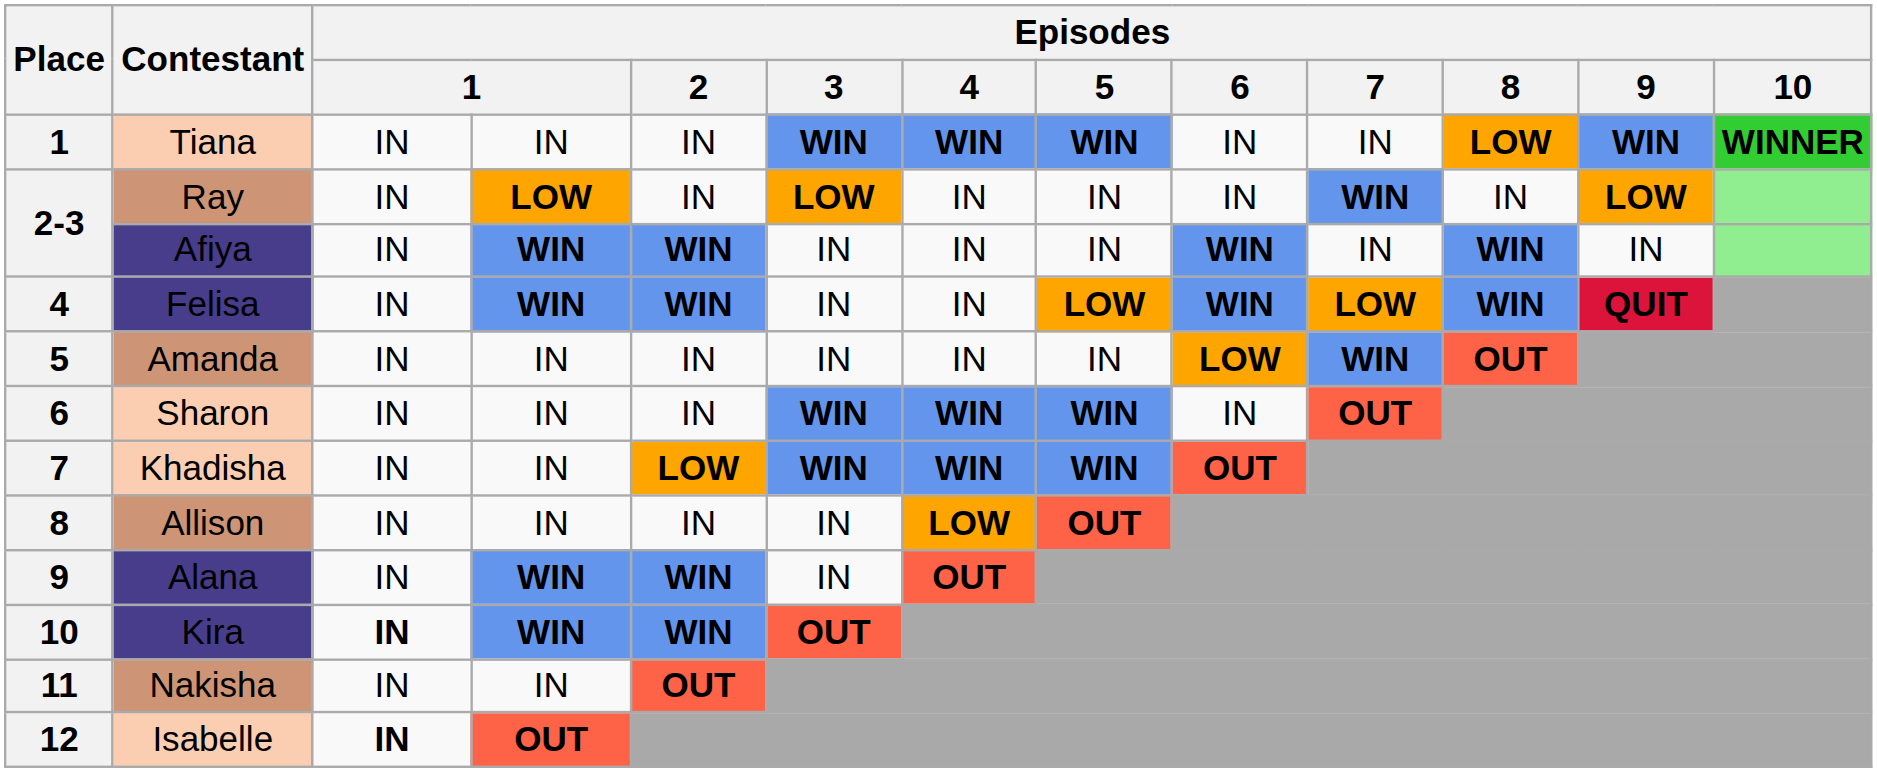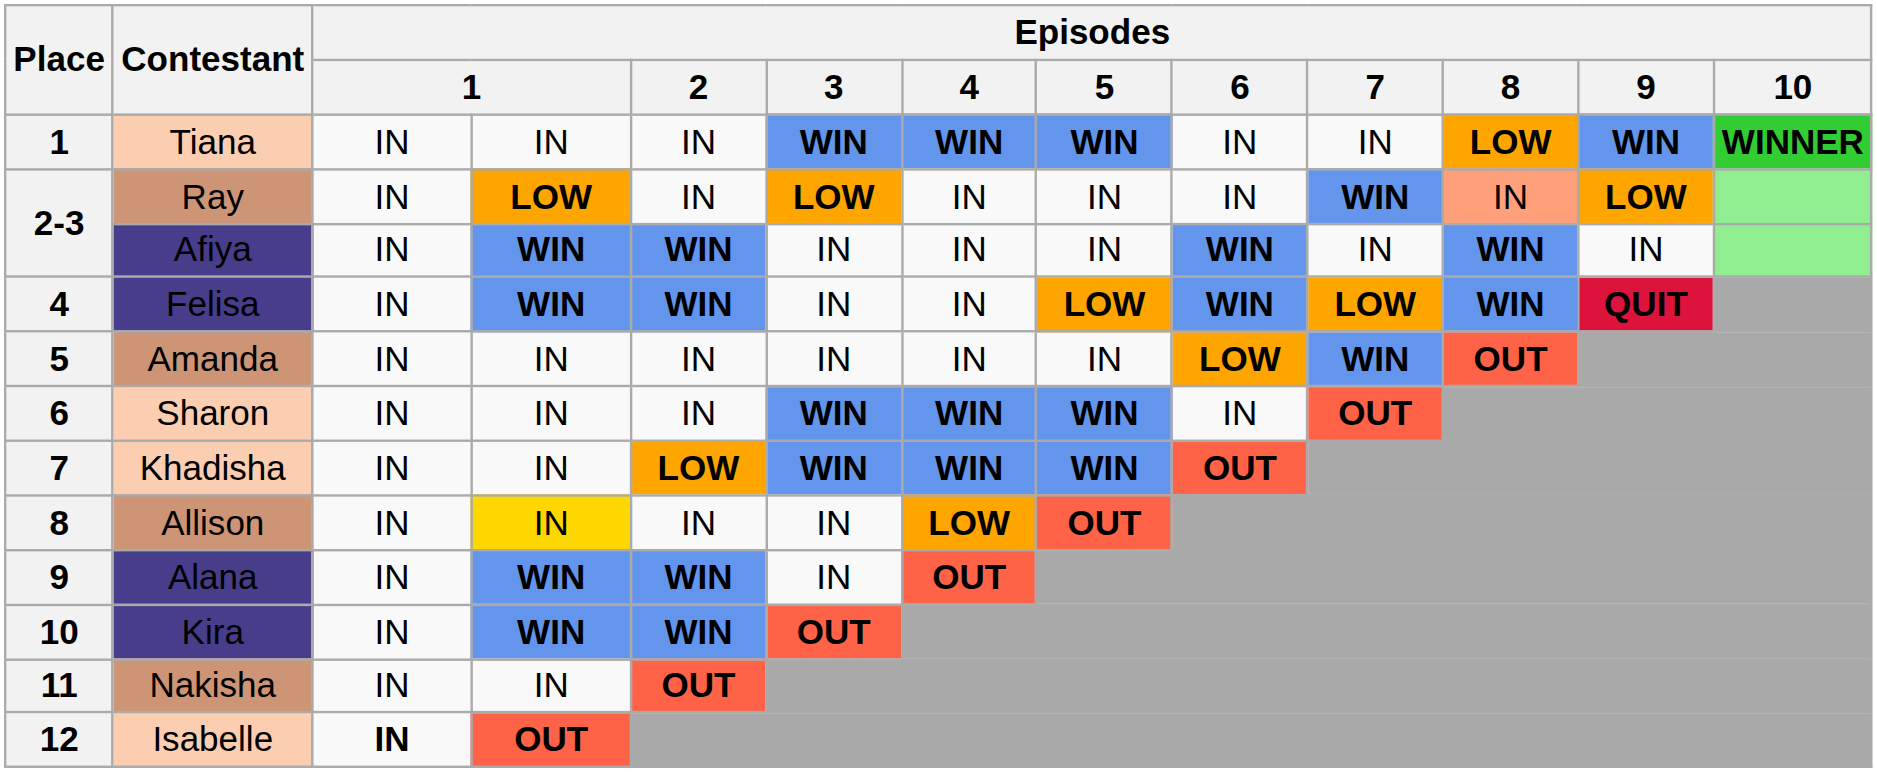(1511, 195) no background -> (1511, 195) lightsalmon background
(551, 522) no background -> (551, 522) gold background
(392, 631) bold -> (392, 631) normal
